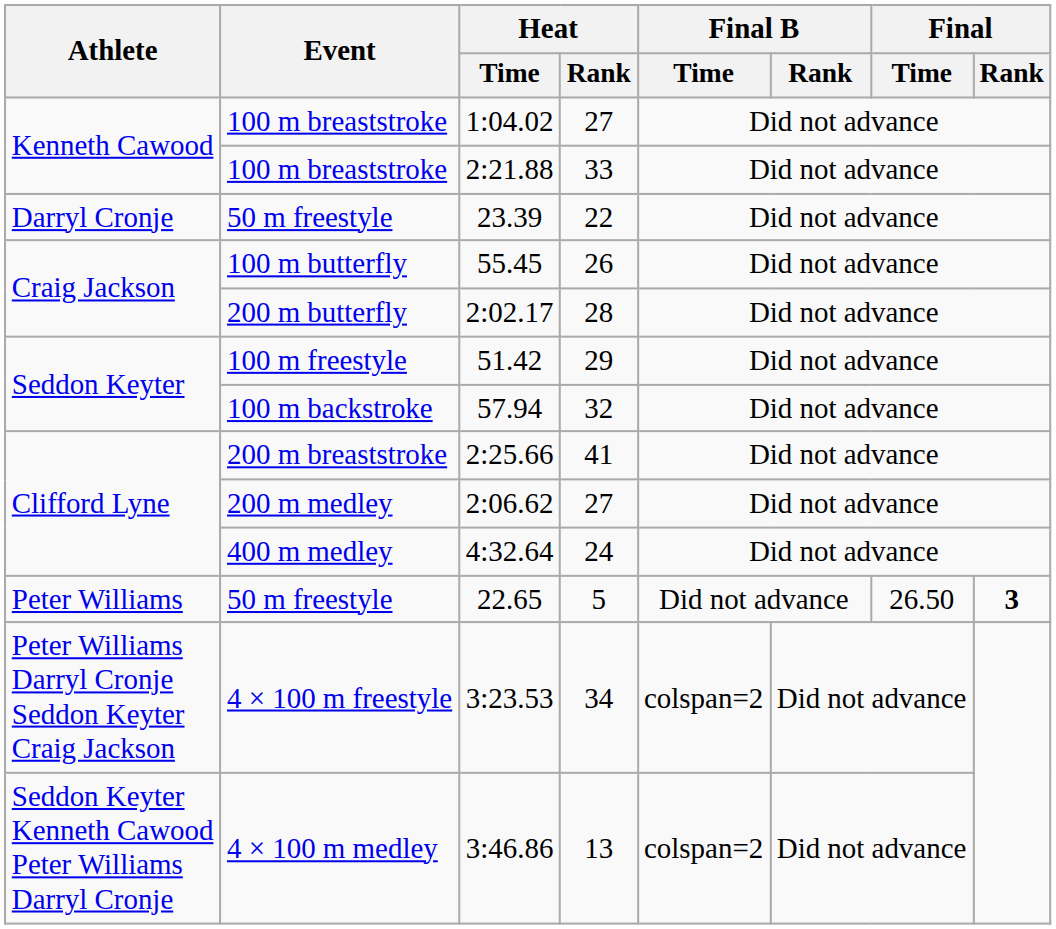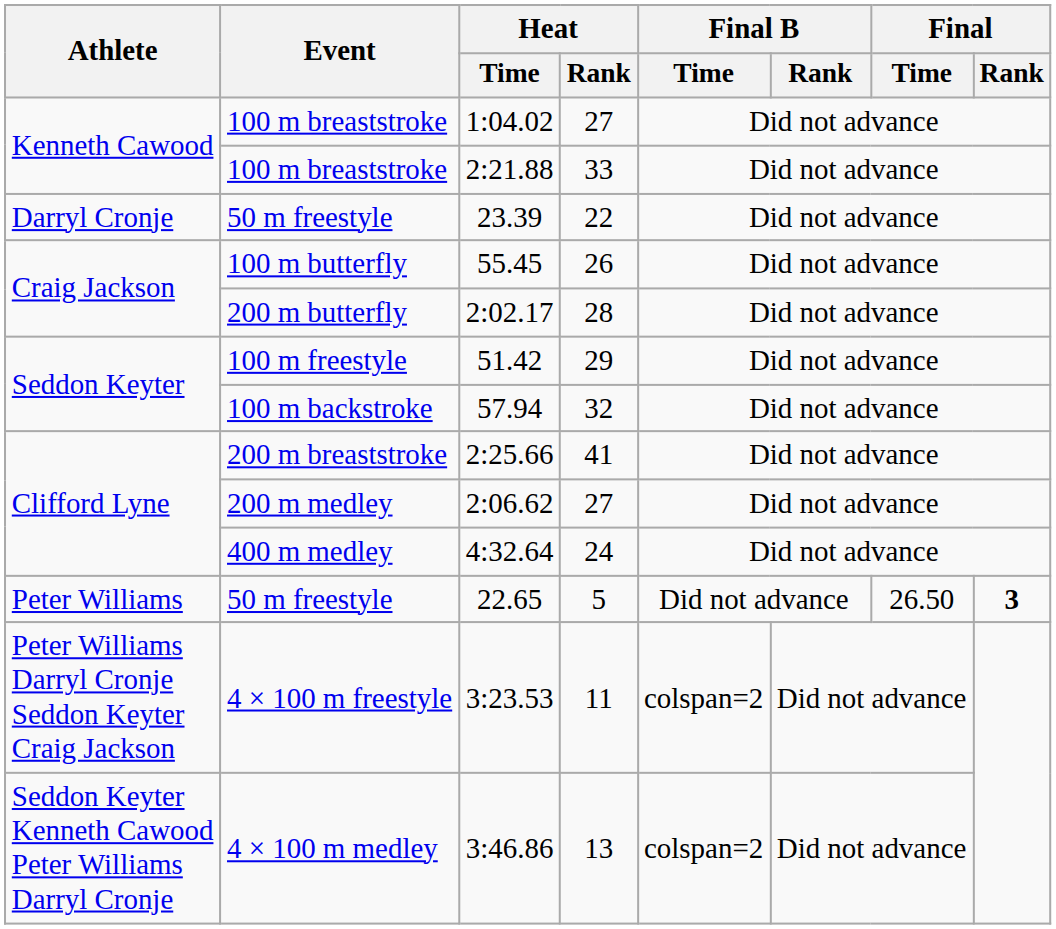(599, 698) 34 -> (599, 698) 11
